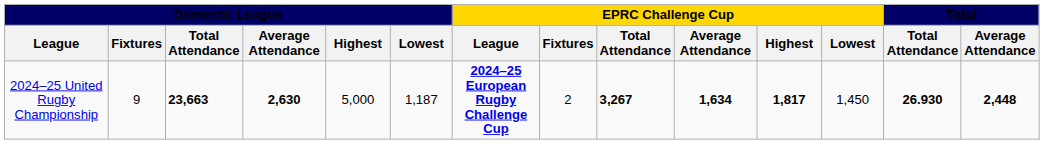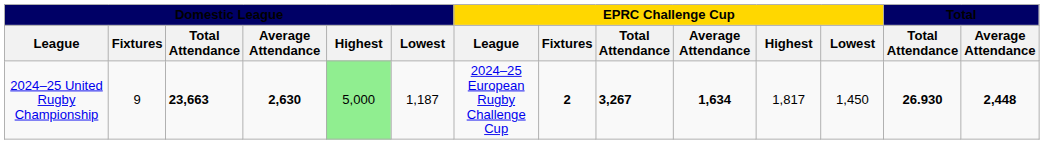(358, 100) no background -> (359, 100) lightgreen background
(496, 100) bold -> (496, 100) normal
(568, 100) normal -> (567, 100) bold
(789, 100) bold -> (789, 100) normal
